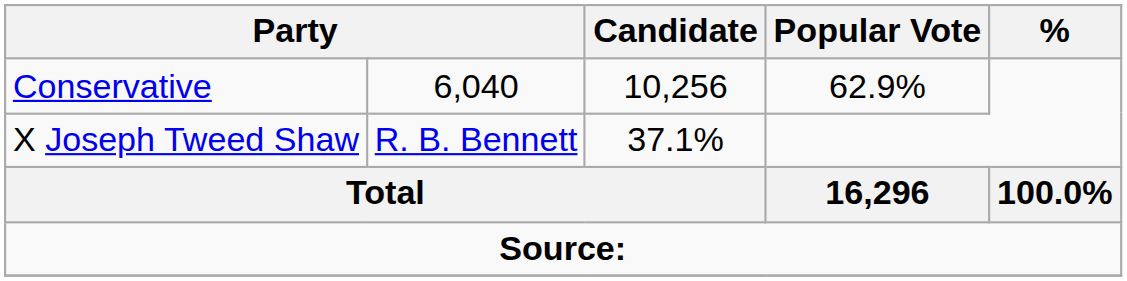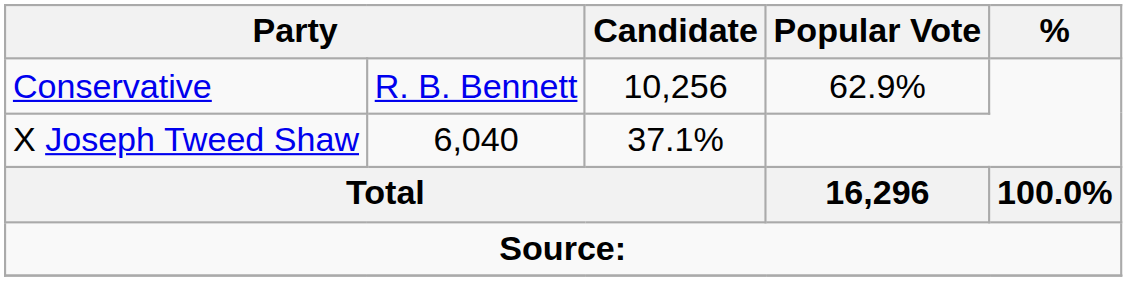(476, 85) 6,040 -> (476, 85) R. B. Bennett
(476, 139) R. B. Bennett -> (476, 139) 6,040
